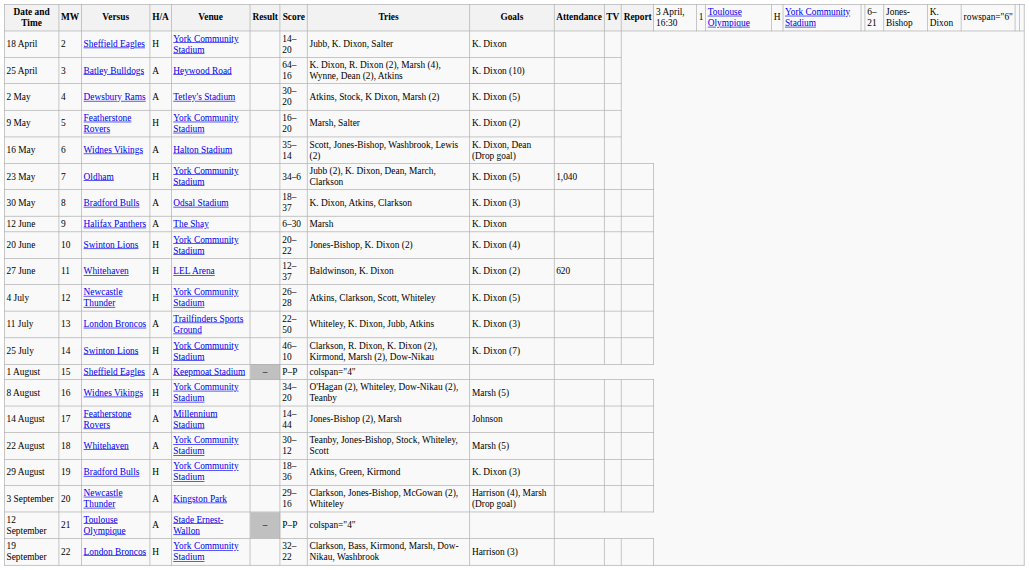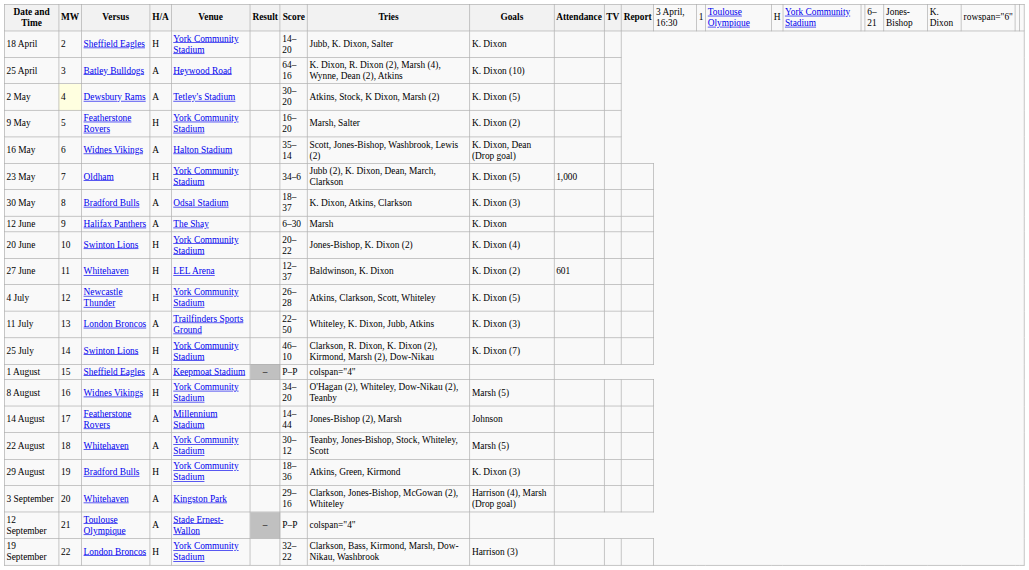(63, 97) no background -> (63, 97) lightyellow background
(567, 177) 1,040 -> (567, 177) 1,000
(563, 271) 620 -> (563, 271) 601
(103, 499) Newcastle Thunder -> (106, 499) Whitehaven
